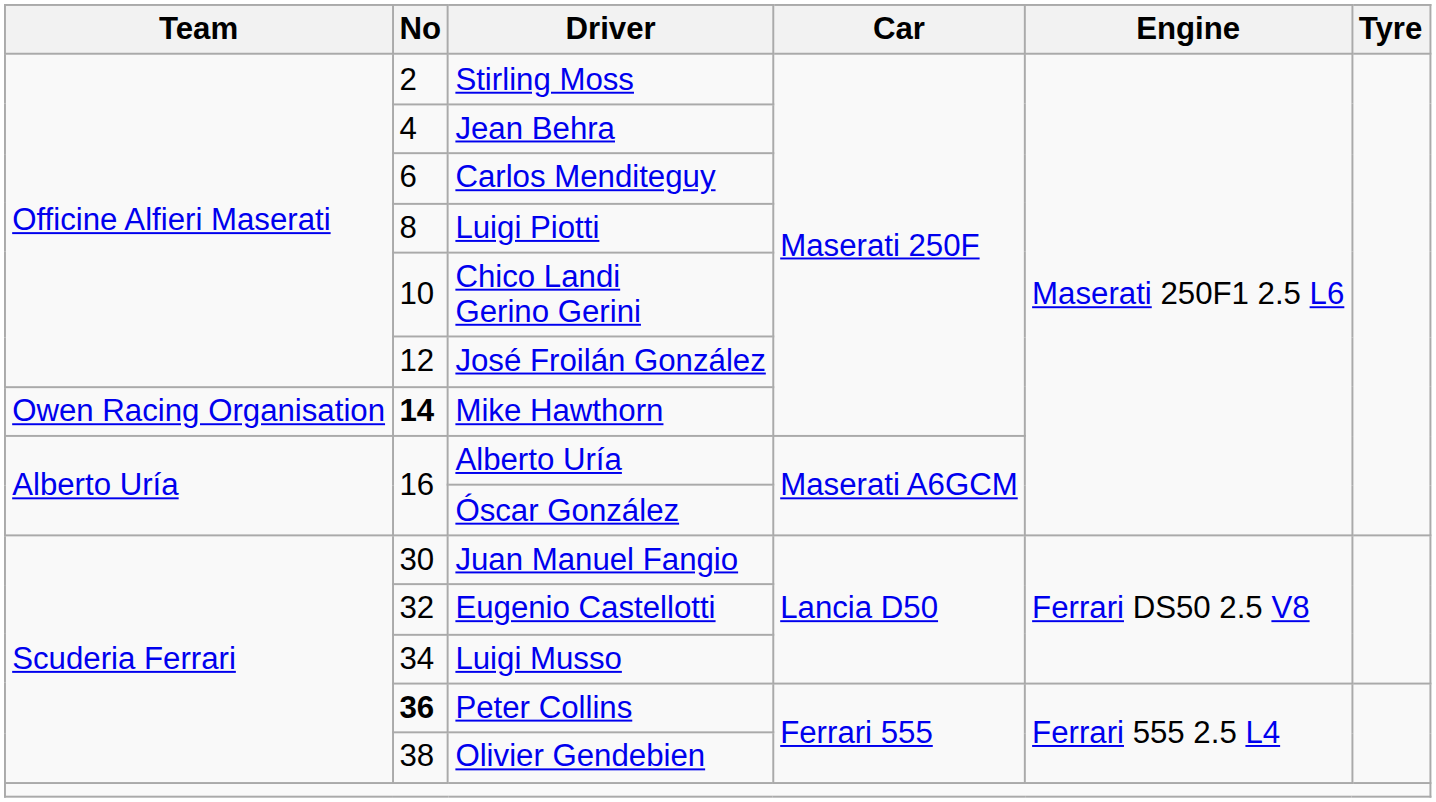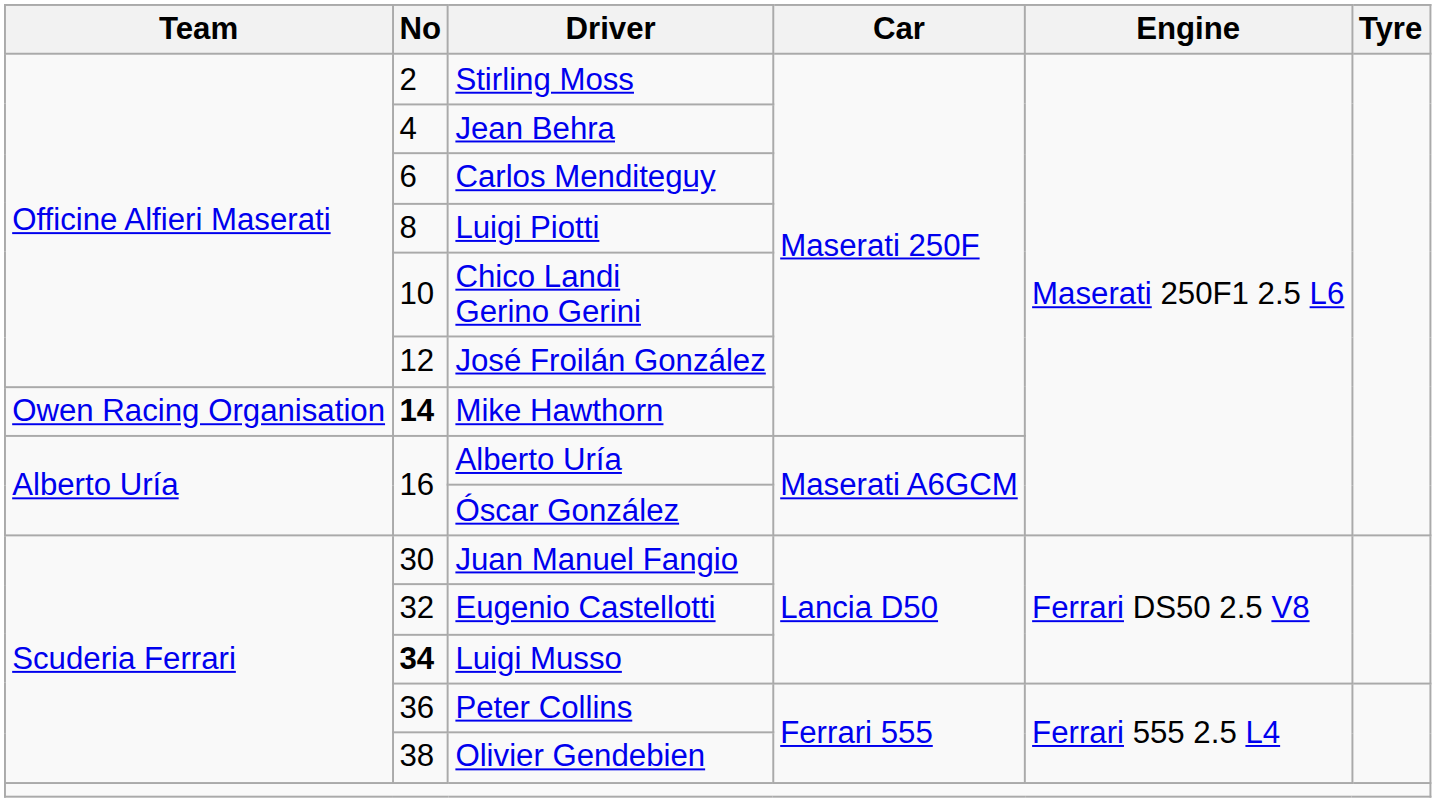(417, 658) normal -> (417, 658) bold
(417, 707) bold -> (417, 707) normal
